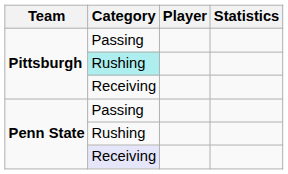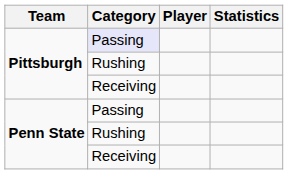(118, 40) no background -> (118, 40) lavender background
(118, 63) paleturquoise background -> (118, 63) no background
(124, 156) lavender background -> (124, 156) no background
